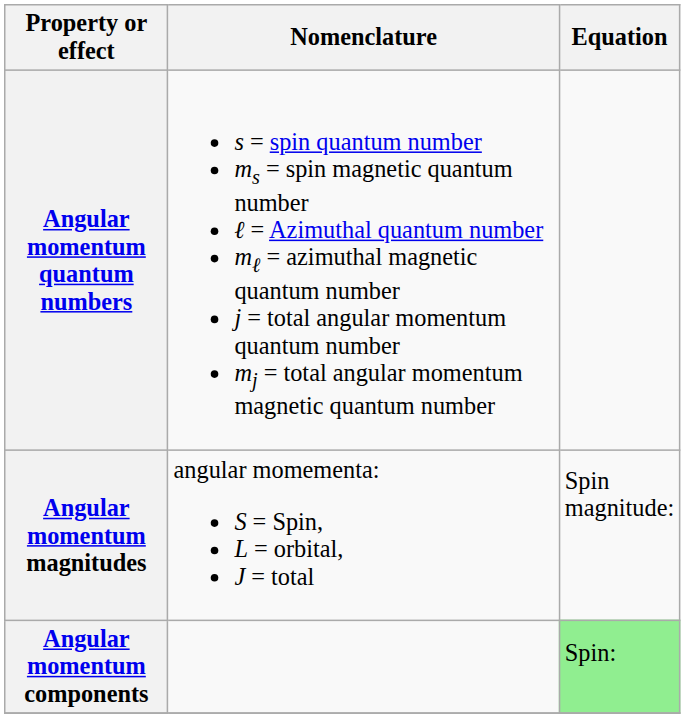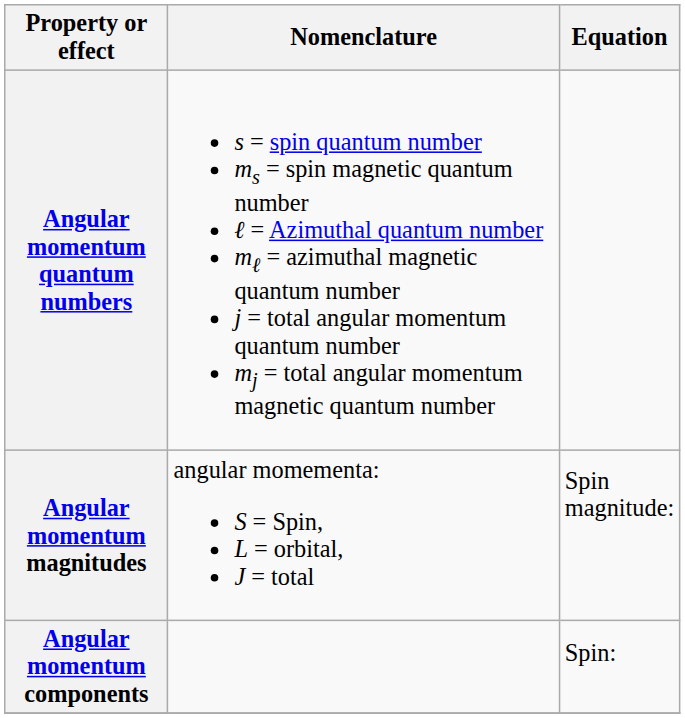(590, 652) lightgreen background -> (590, 652) no background
